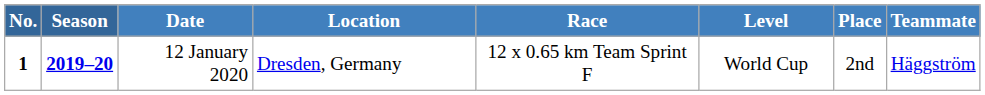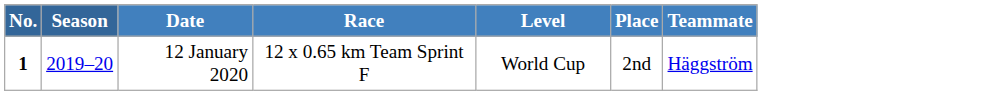- column: (364, 20)
(80, 63) bold -> (80, 63) normal
